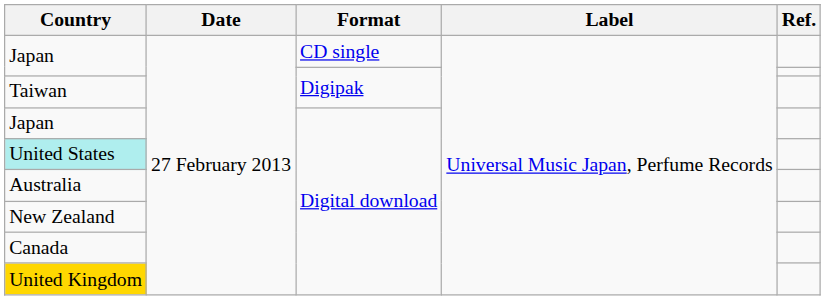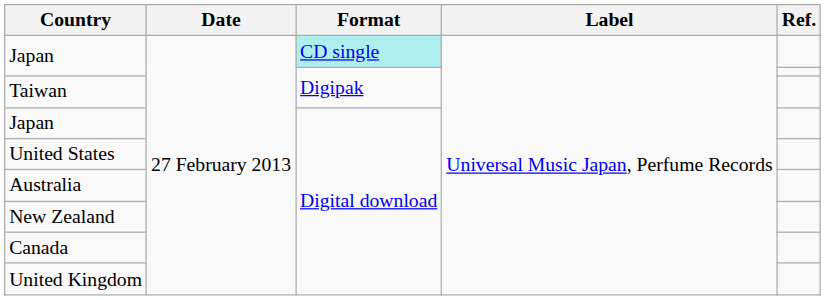(340, 51) no background -> (340, 51) paleturquoise background
(62, 154) paleturquoise background -> (62, 154) no background
(76, 278) gold background -> (76, 278) no background
